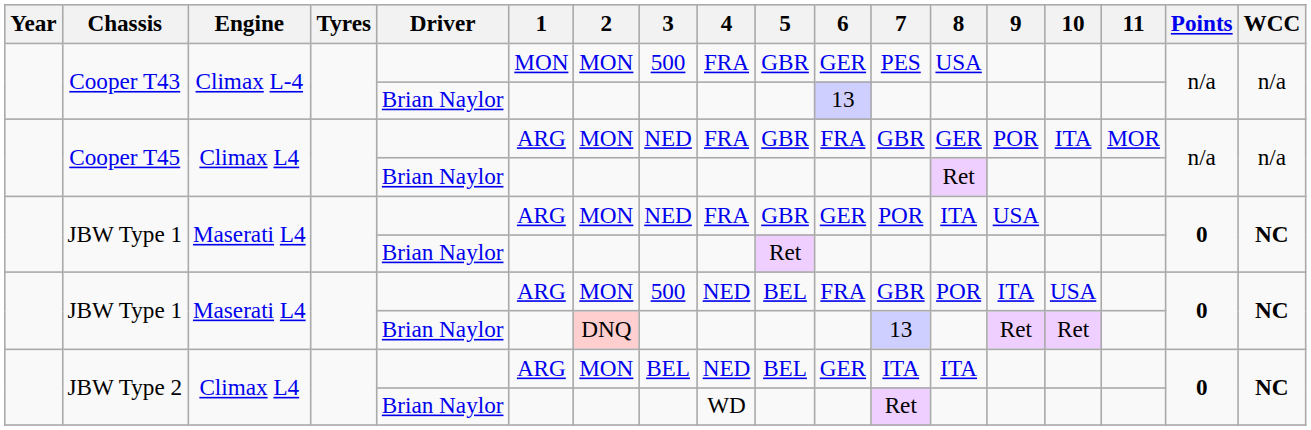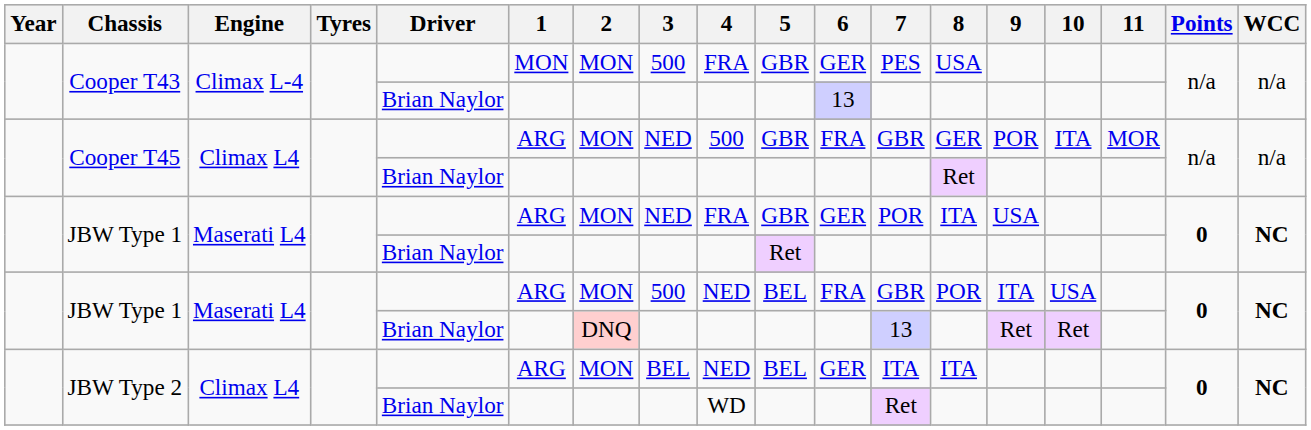(727, 138) FRA -> (727, 138) 500
